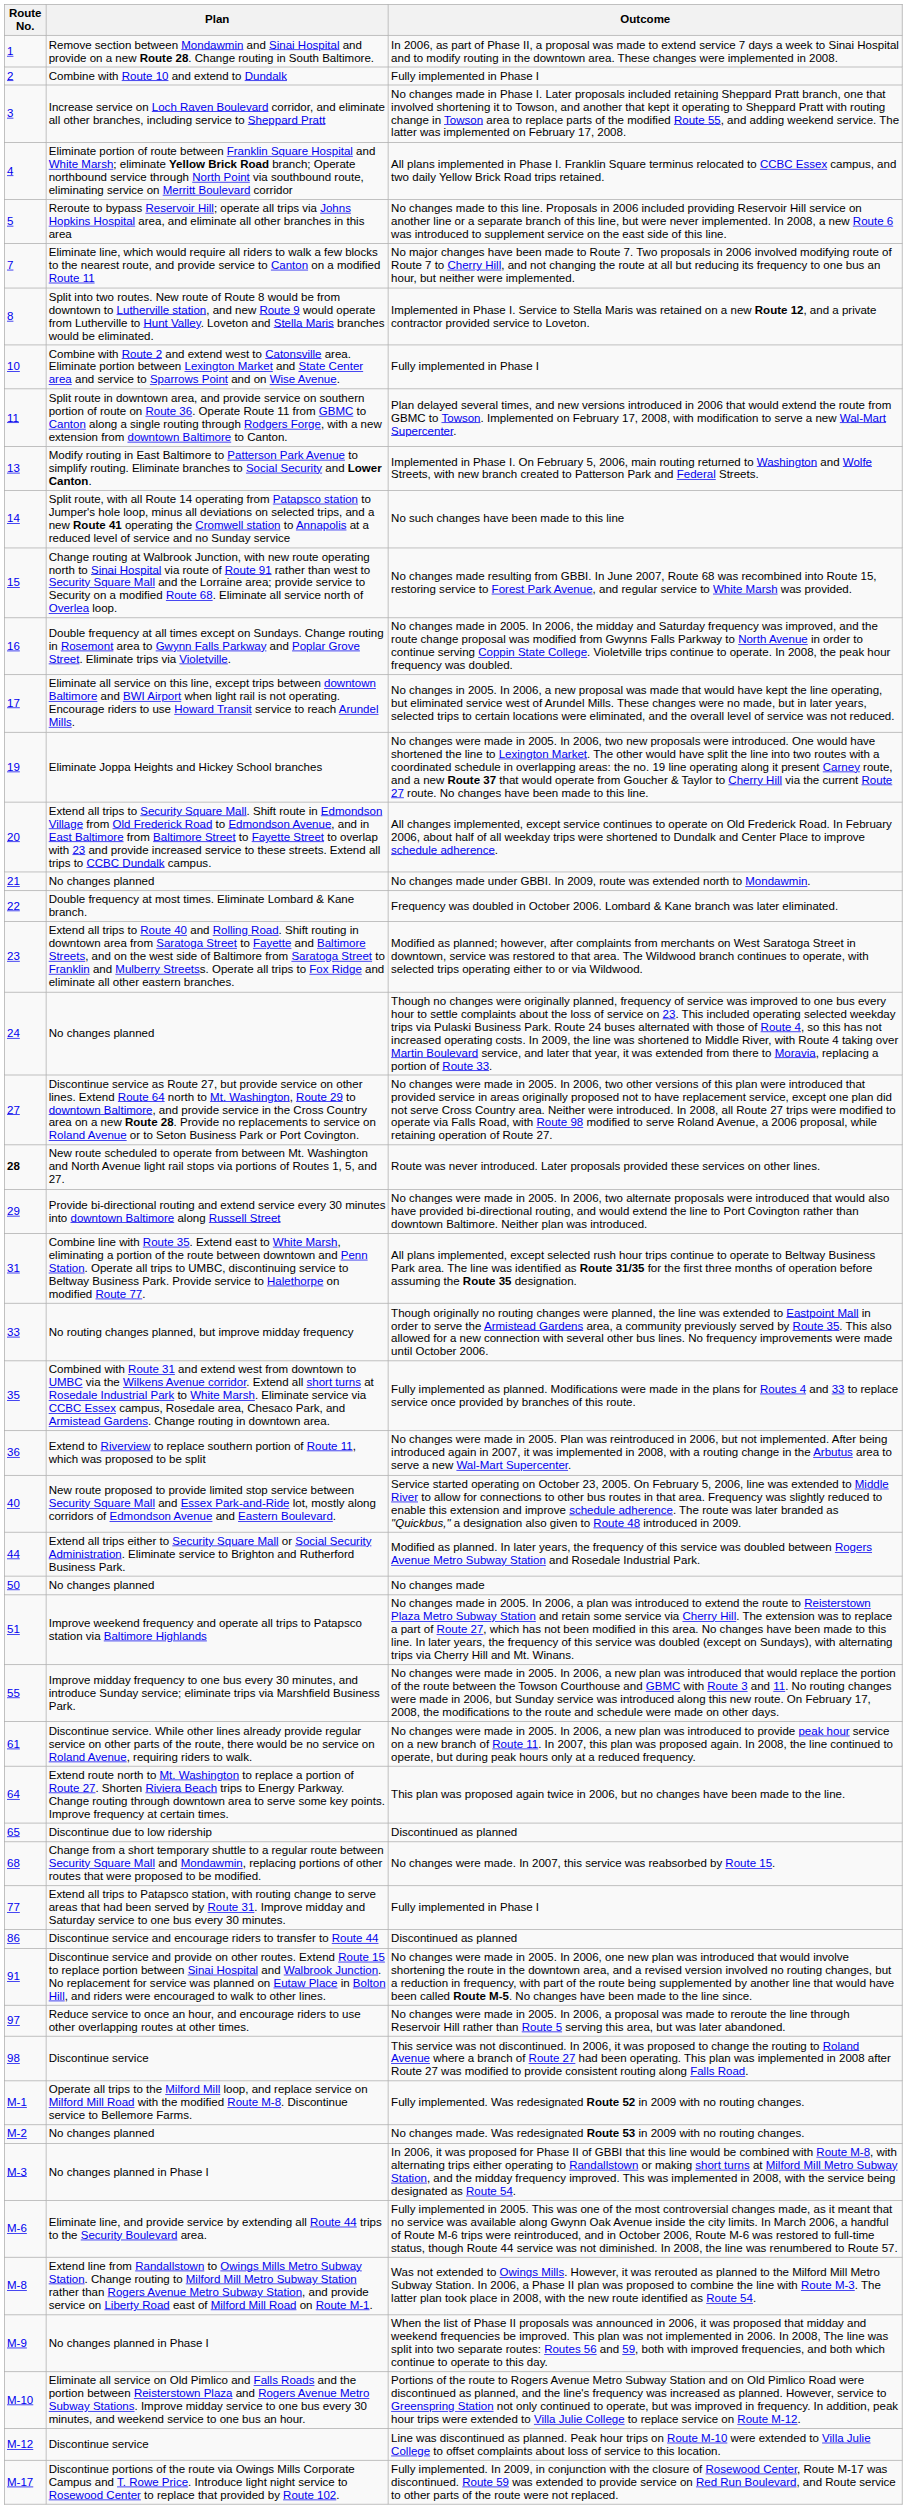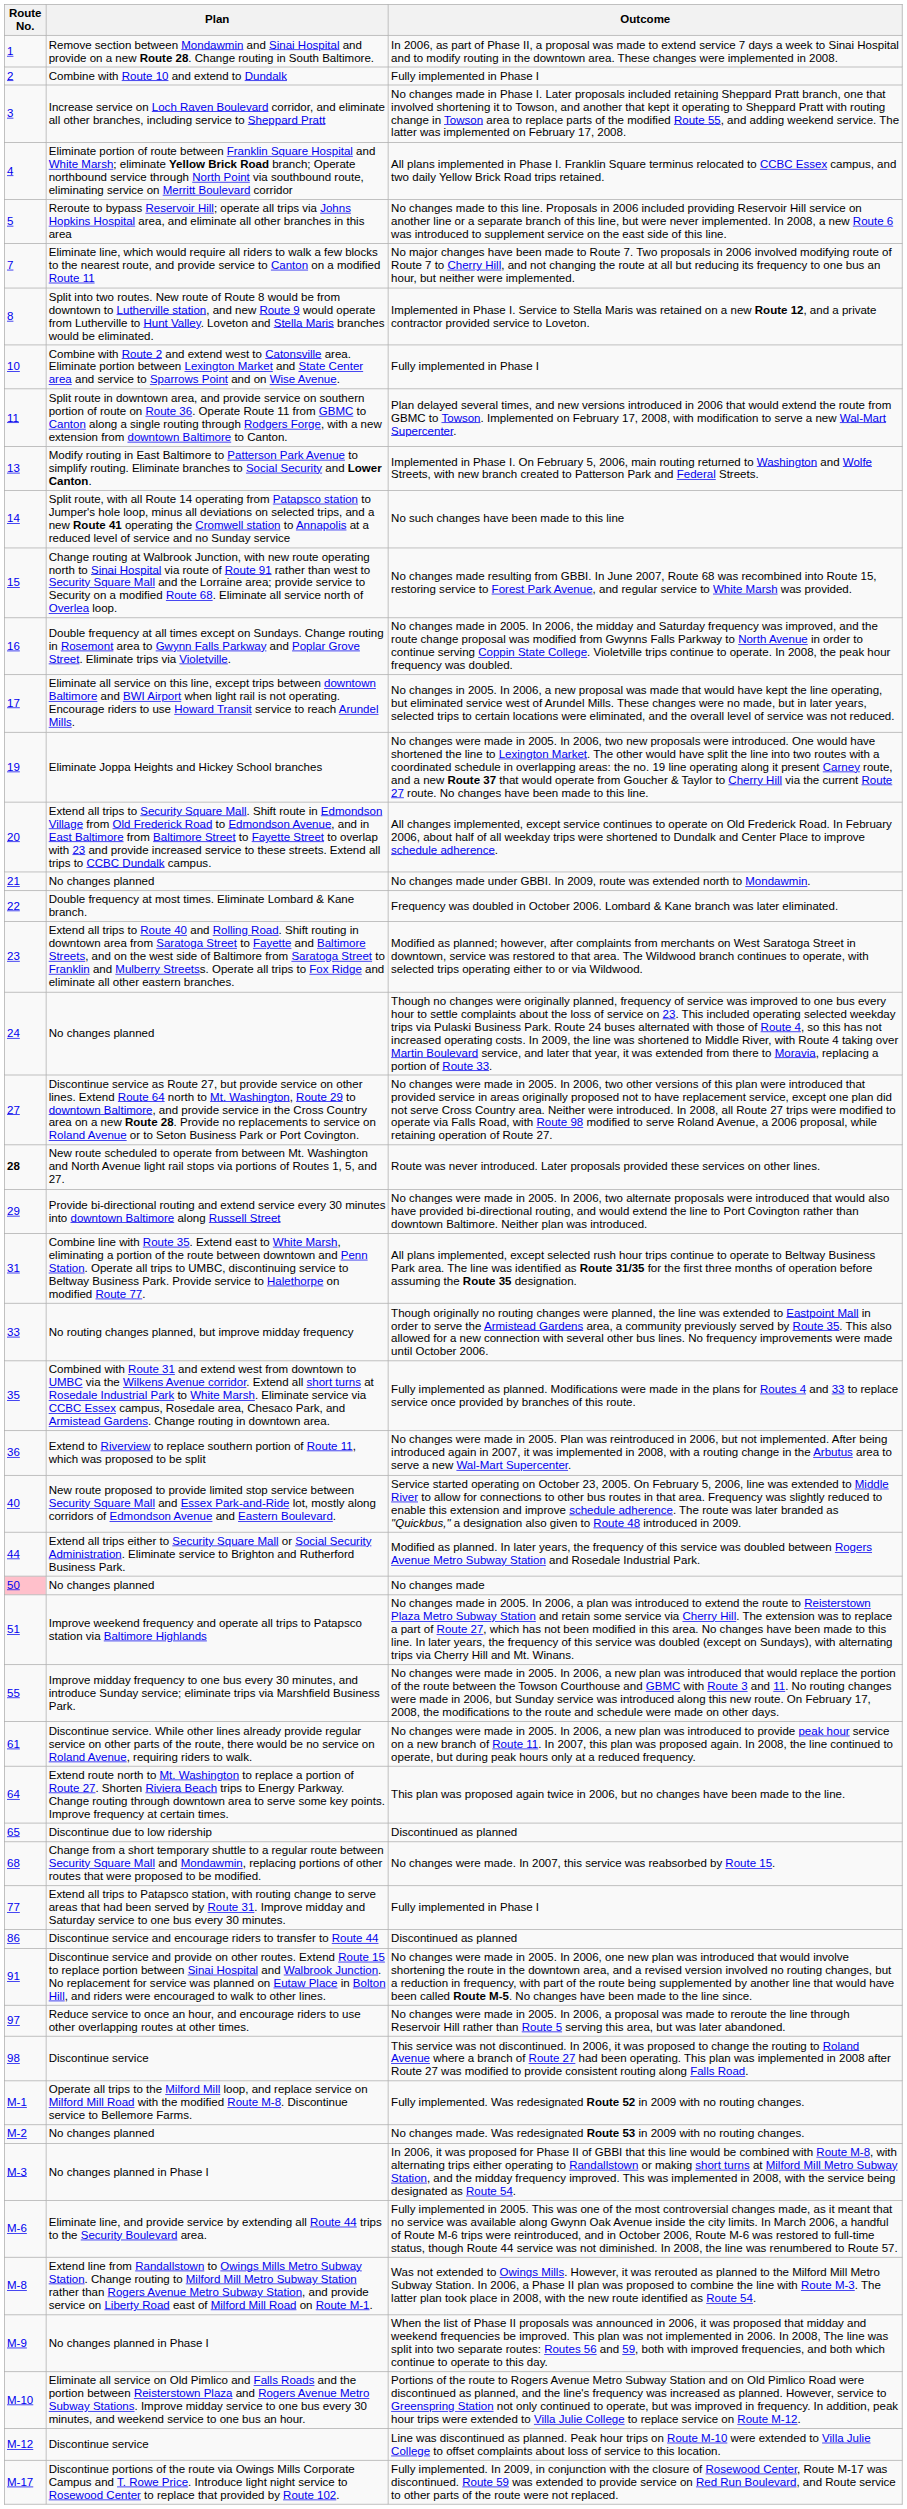(13, 1585) no background -> (13, 1585) pink background
